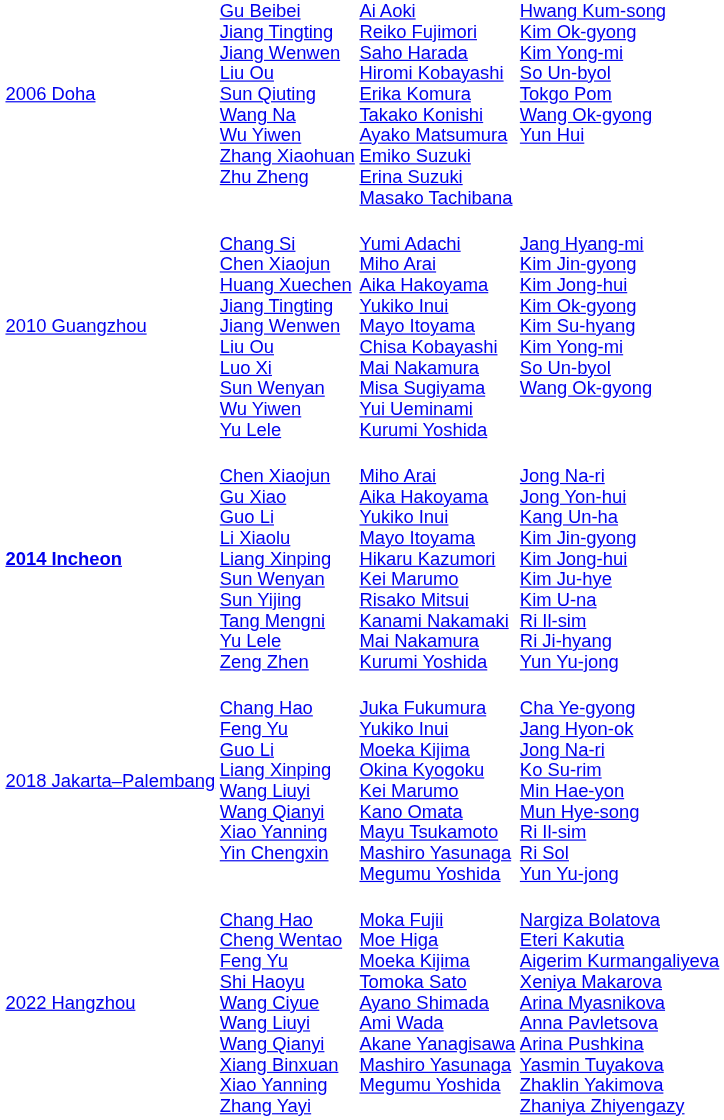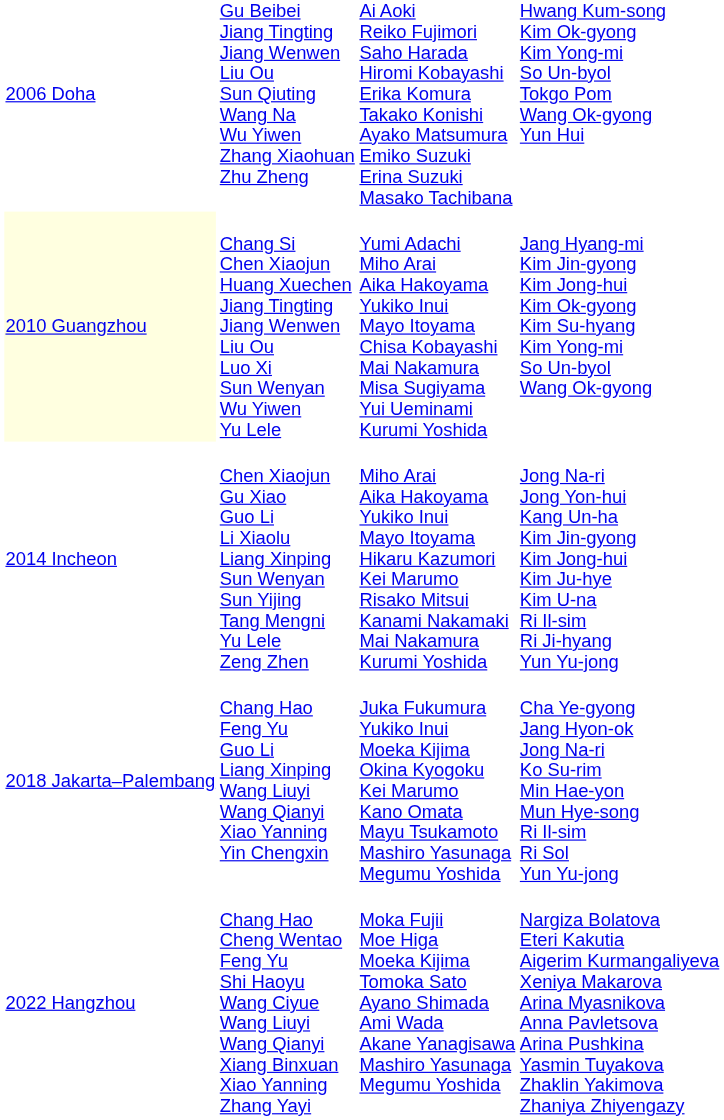(76, 326) no background -> (76, 326) lightyellow background
(64, 558) bold -> (61, 558) normal
